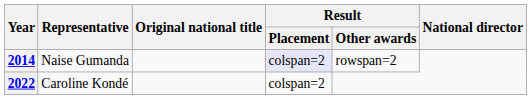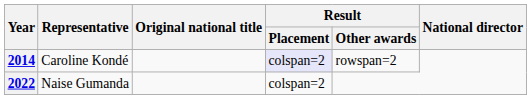(85, 61) Naise Gumanda -> (85, 61) Caroline Kondé
(85, 83) Caroline Kondé -> (85, 83) Naise Gumanda
